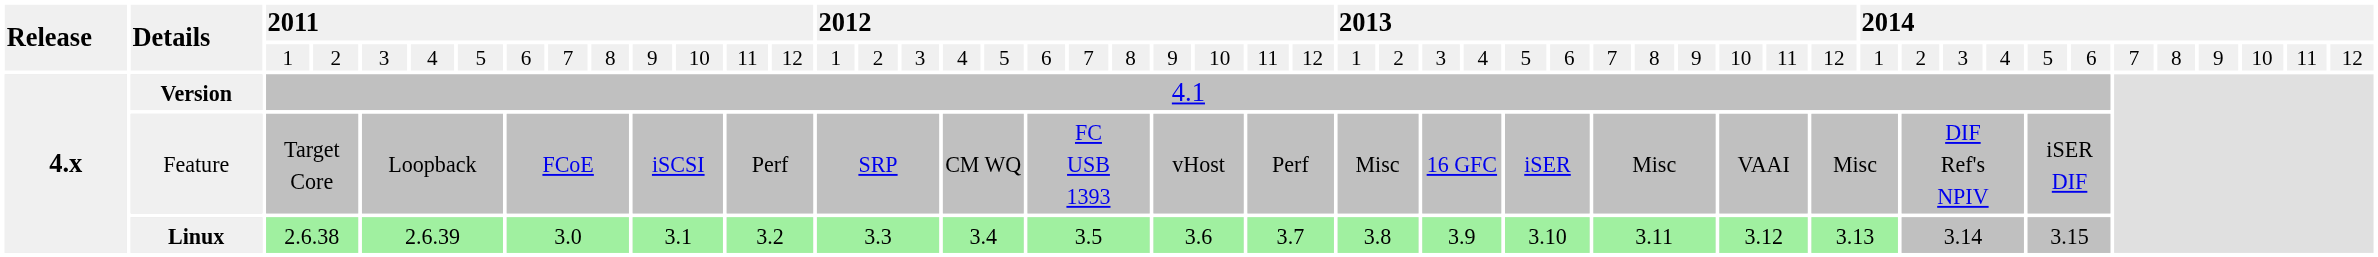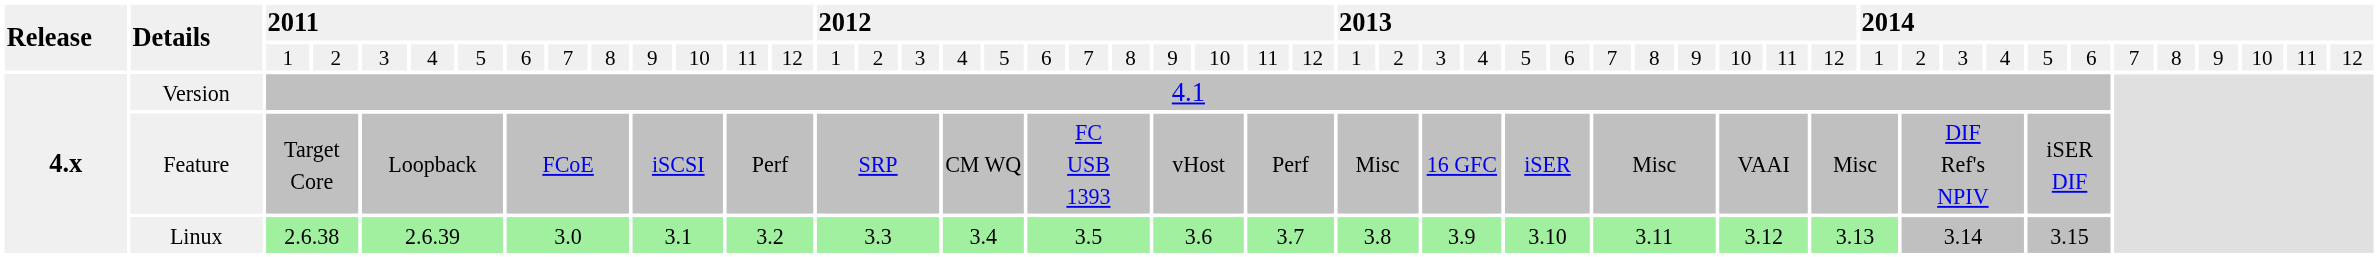(196, 91) bold -> (196, 94) normal
(196, 234) bold -> (196, 237) normal
